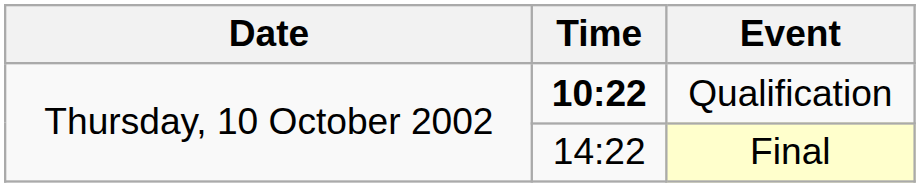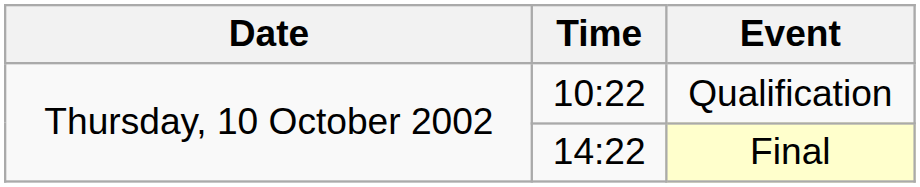(599, 92) bold -> (599, 92) normal
